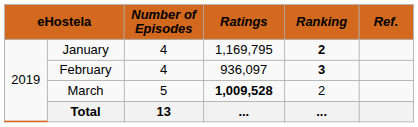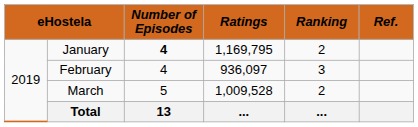(164, 49) normal -> (164, 49) bold
(322, 49) bold -> (322, 49) normal
(322, 70) bold -> (322, 70) normal
(244, 91) bold -> (244, 91) normal
